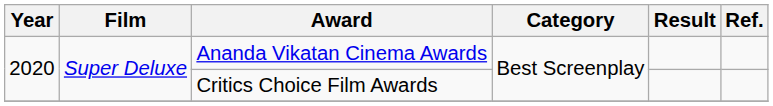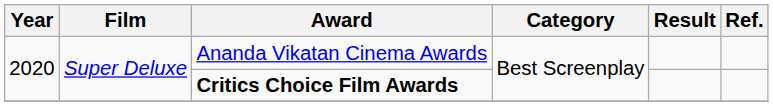(317, 85) normal -> (327, 85) bold
